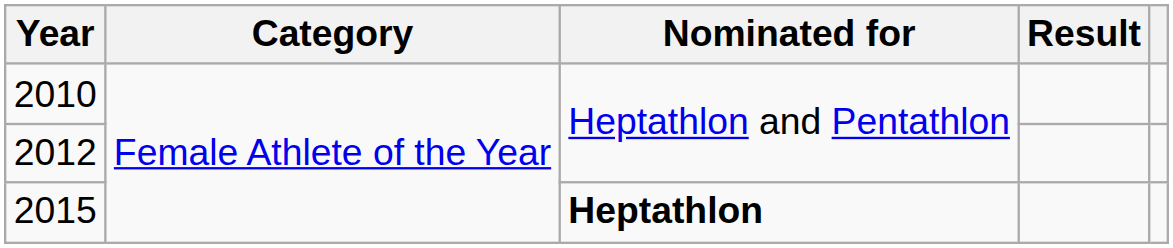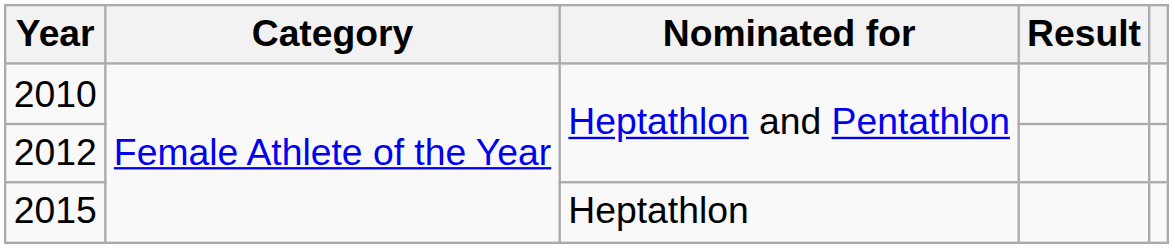(666, 211) bold -> (659, 211) normal
